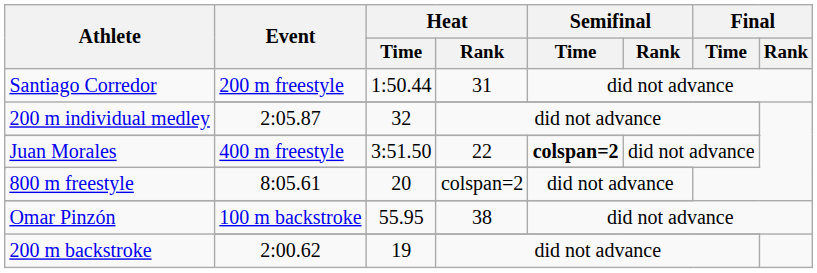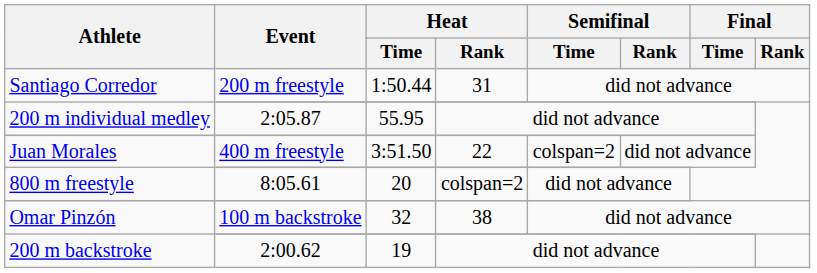(401, 118) 32 -> (401, 118) 55.95
(576, 151) bold -> (574, 151) normal
(401, 217) 55.95 -> (401, 217) 32
